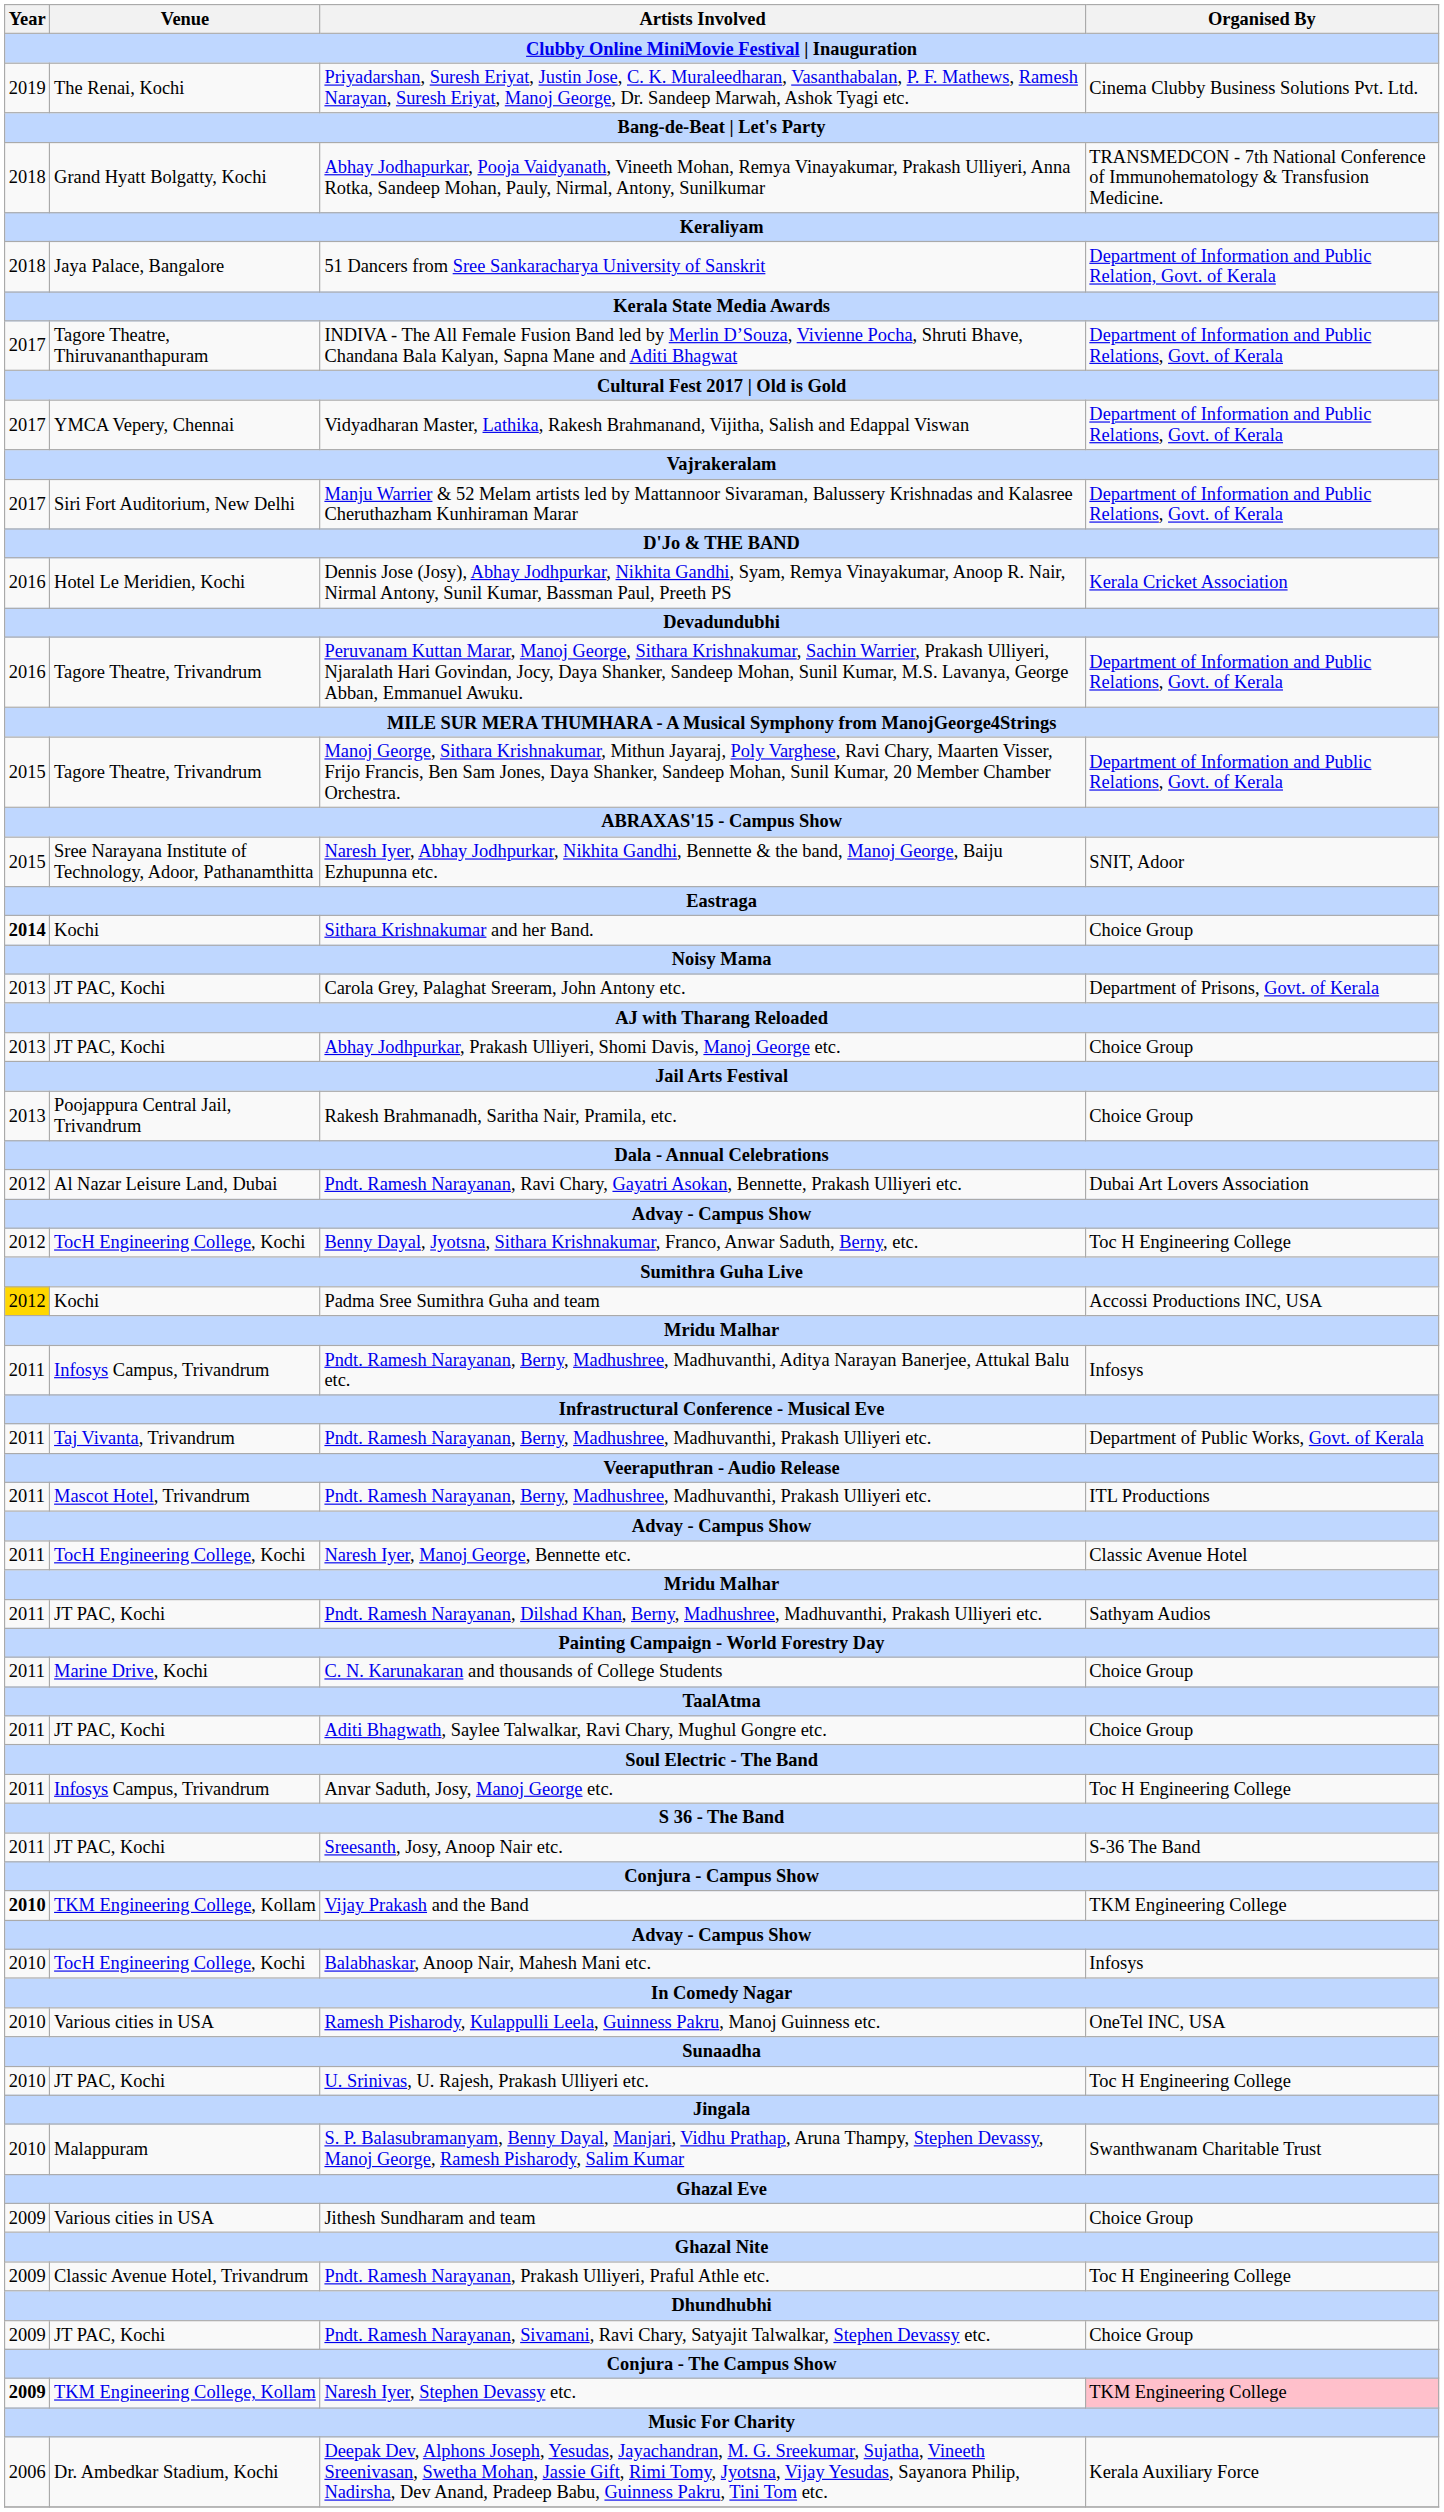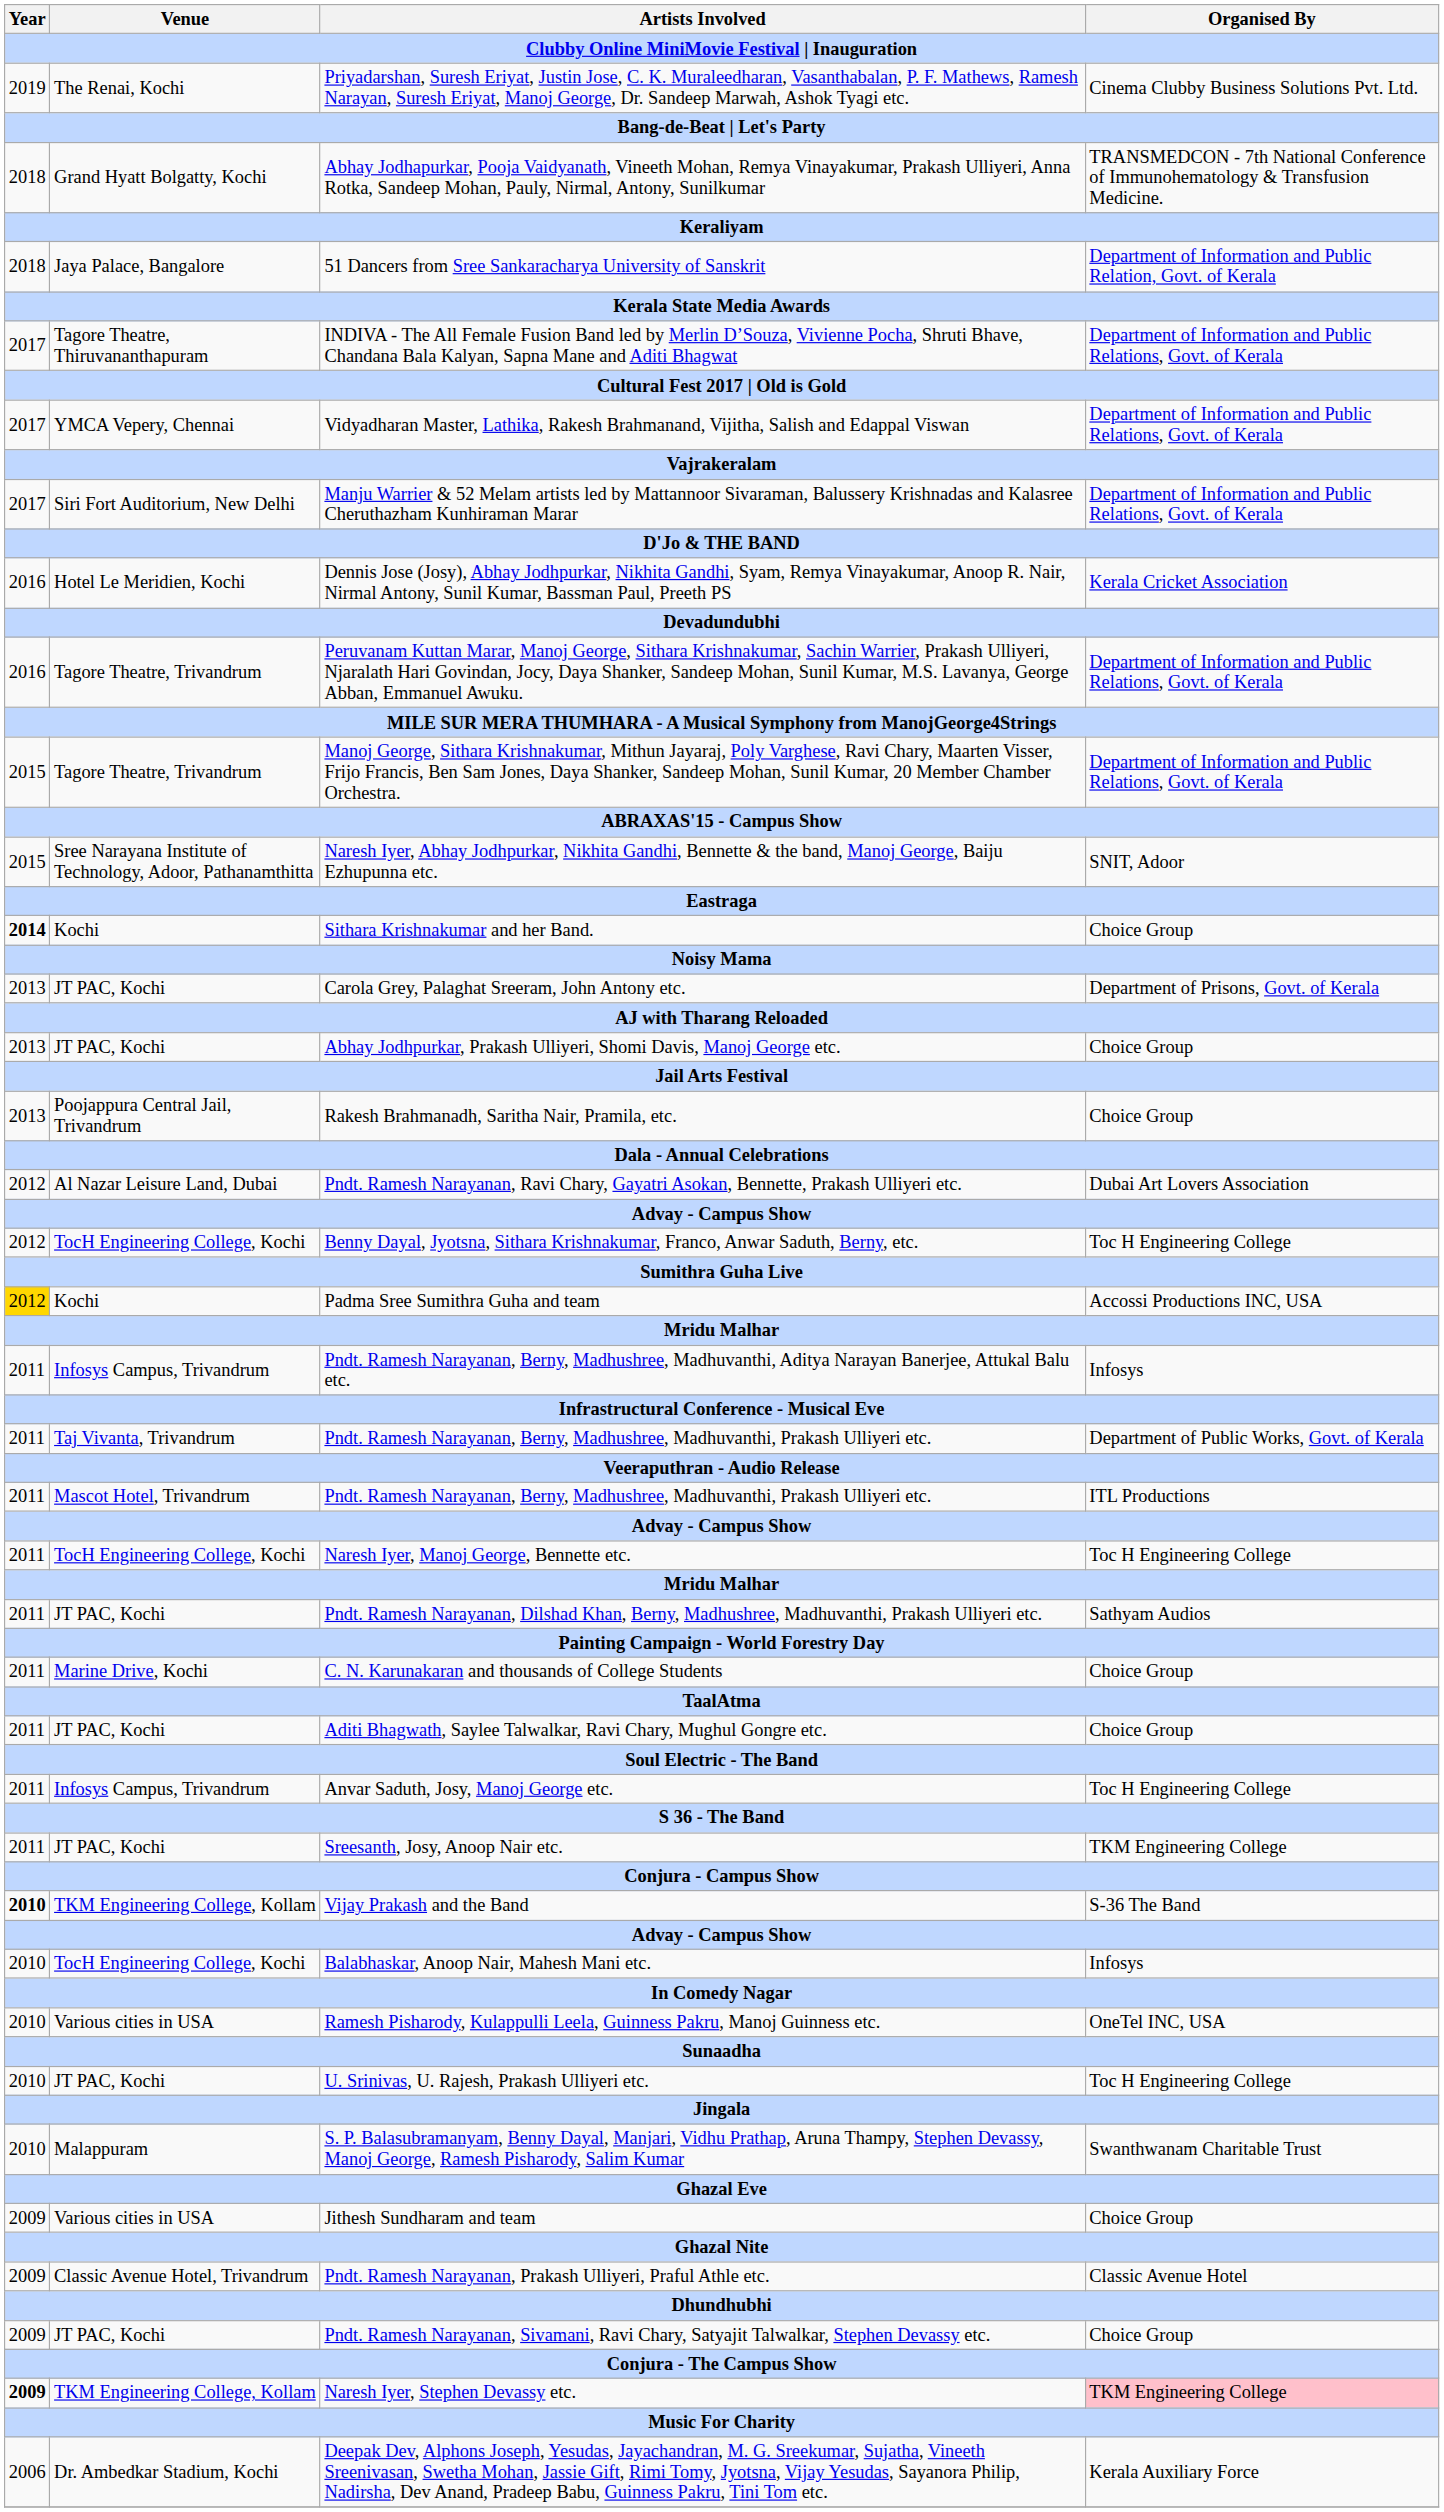(1168, 1555) Classic Avenue Hotel -> (1190, 1555) Toc H Engineering College
(1145, 1847) S-36 The Band -> (1188, 1847) TKM Engineering College
(1188, 1905) TKM Engineering College -> (1145, 1905) S-36 The Band
(1190, 2276) Toc H Engineering College -> (1168, 2276) Classic Avenue Hotel
